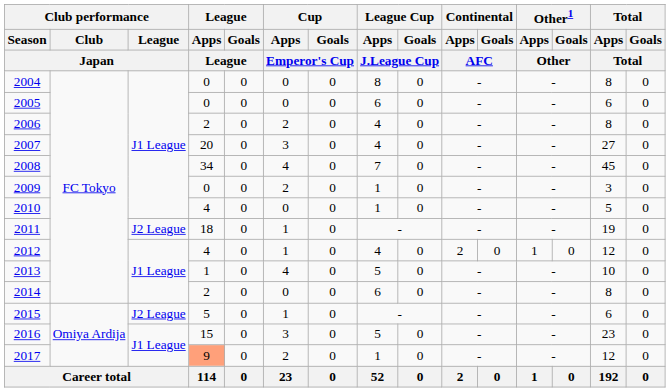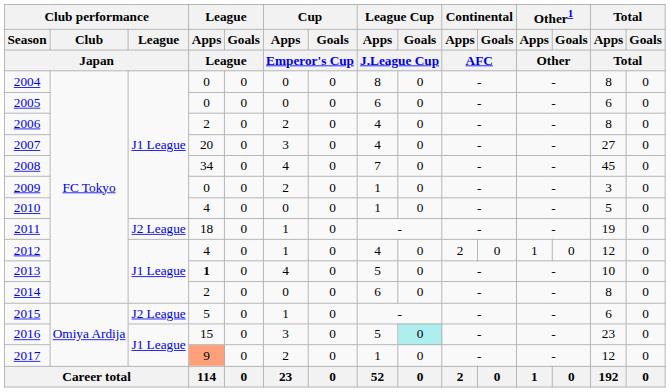(207, 271) normal -> (207, 271) bold
(420, 334) no background -> (420, 334) paleturquoise background
